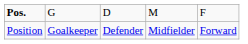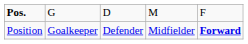(218, 30) normal -> (220, 30) bold
